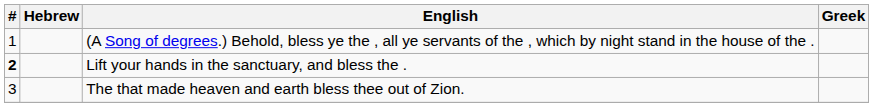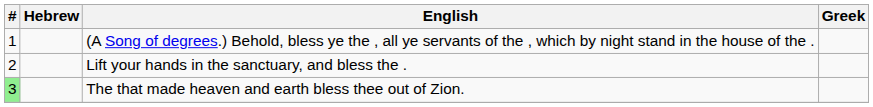(12, 65) bold -> (12, 65) normal
(12, 89) no background -> (12, 89) lightgreen background
